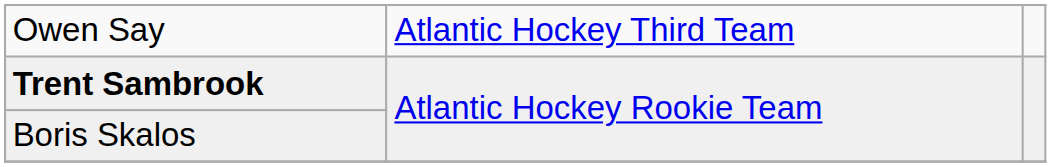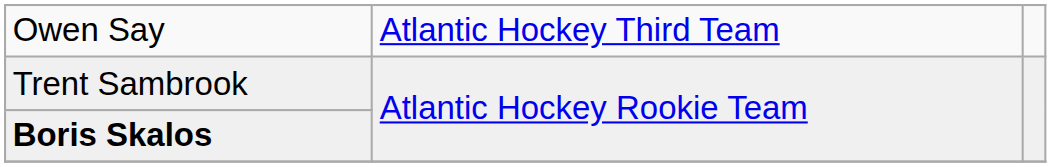(138, 82) bold -> (130, 82) normal
(104, 135) normal -> (112, 135) bold
